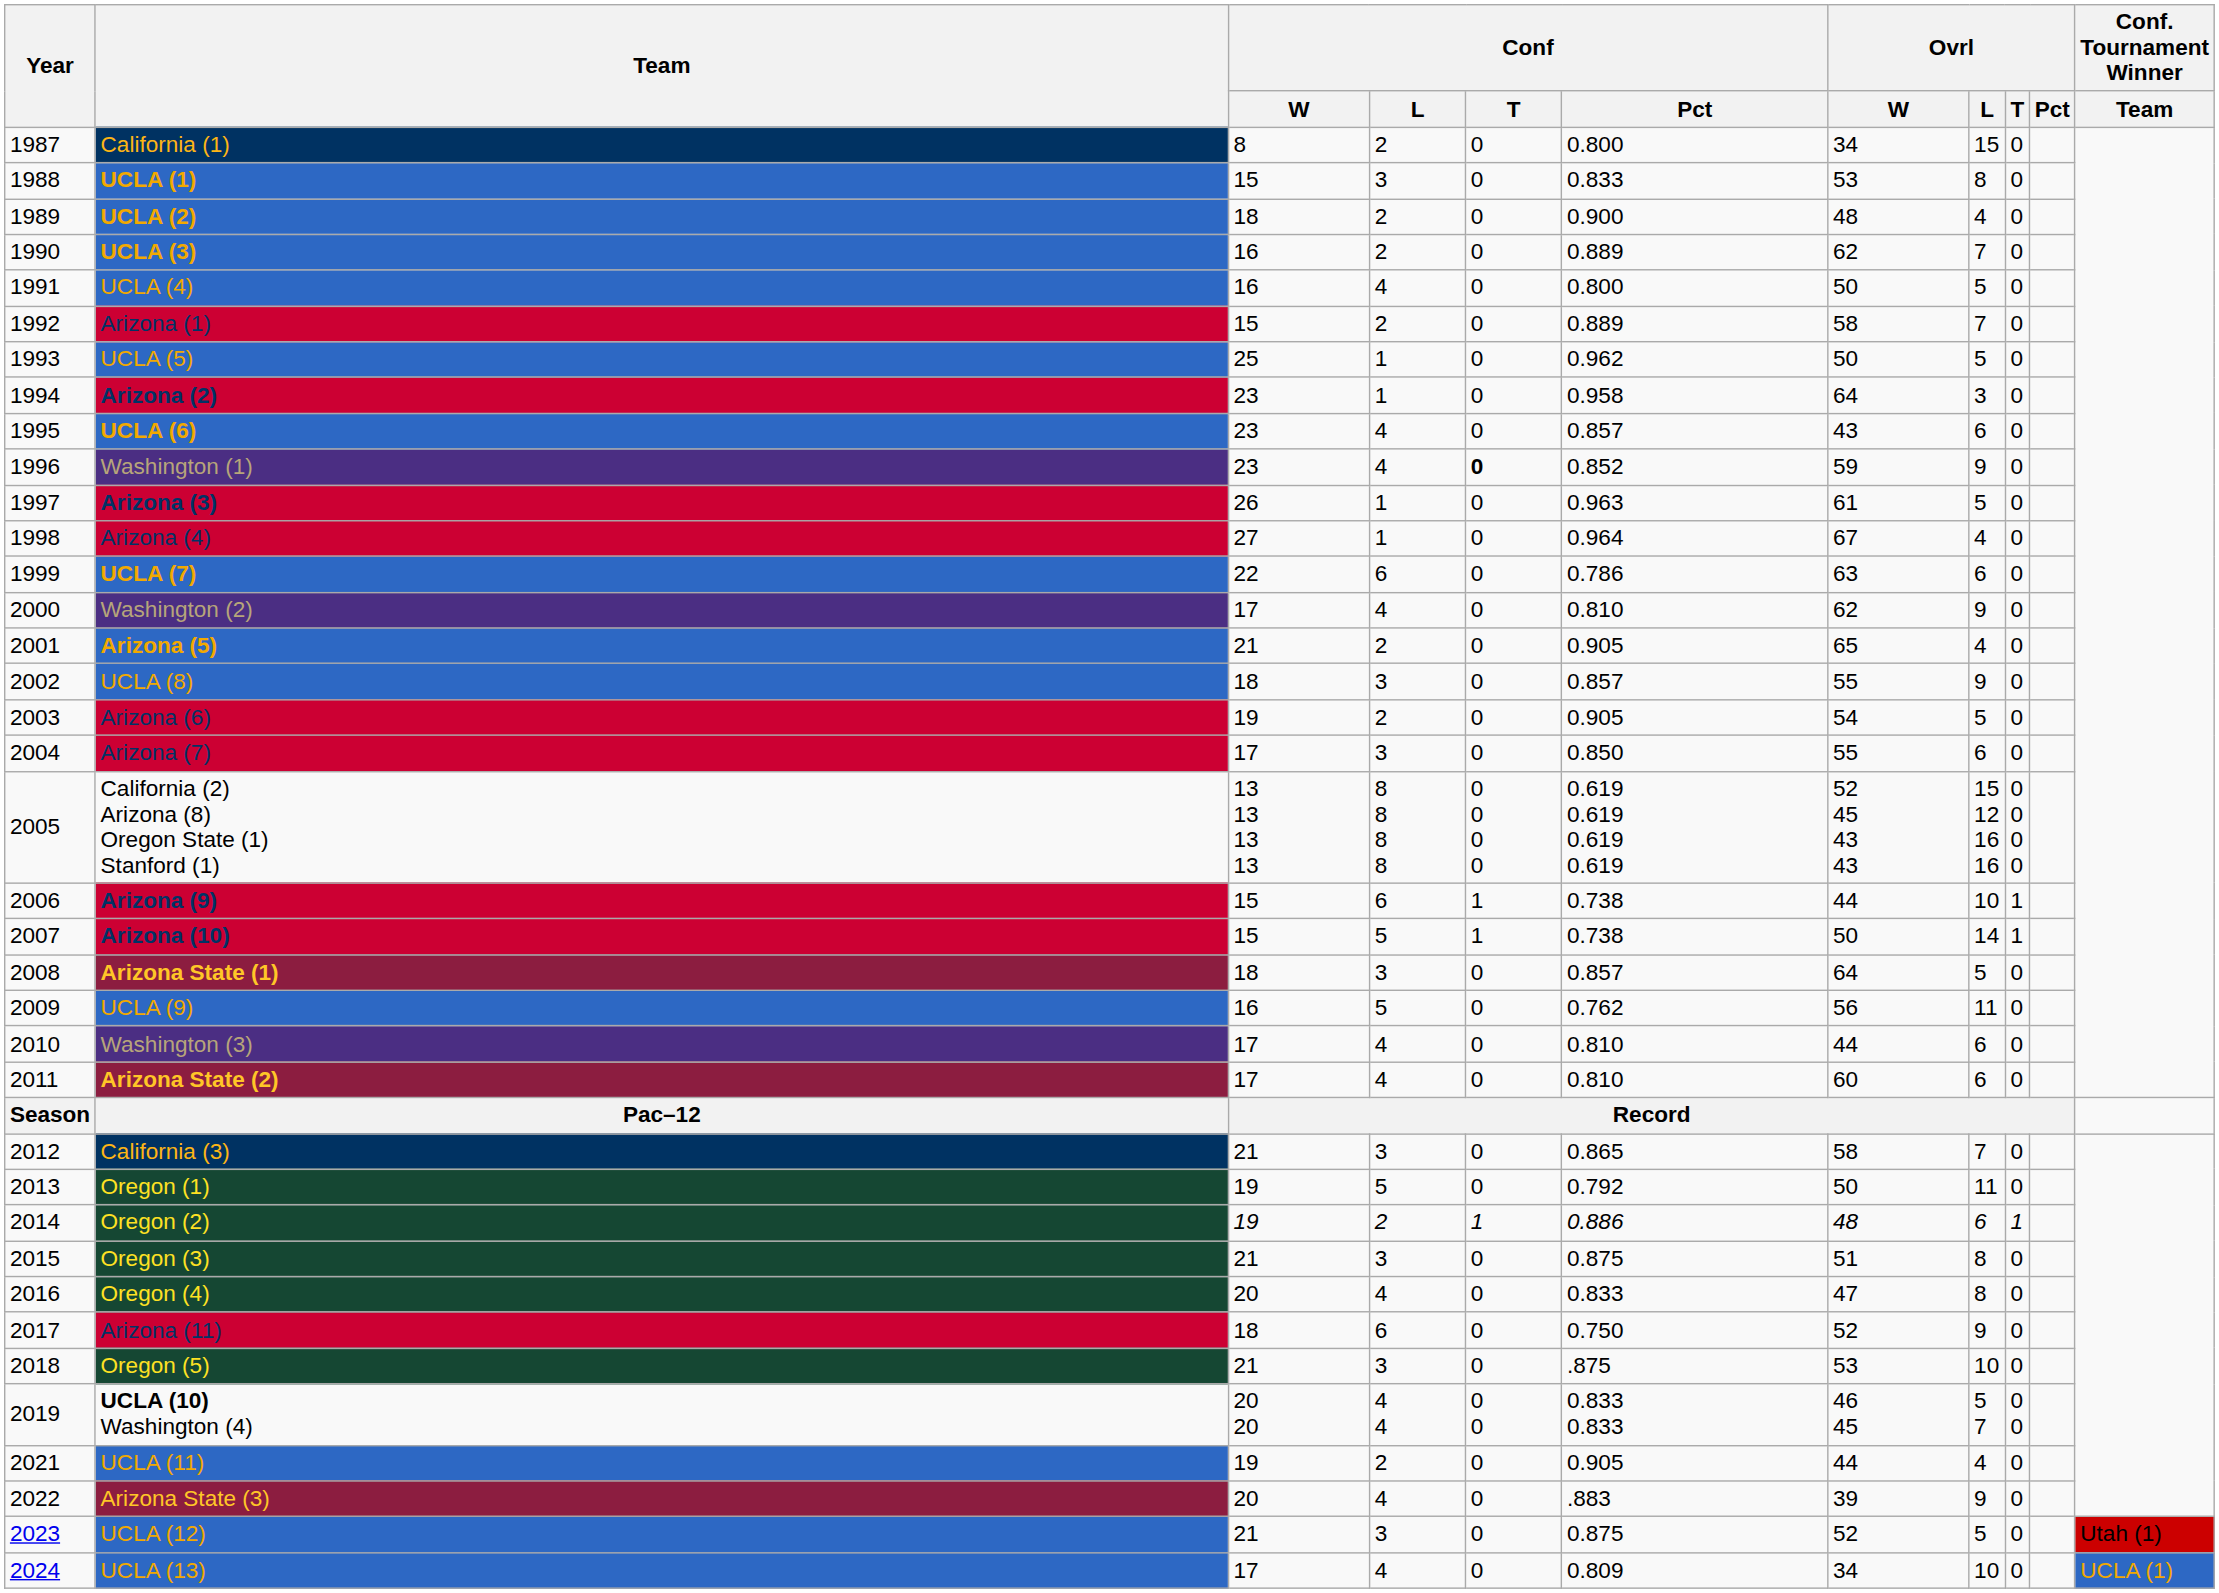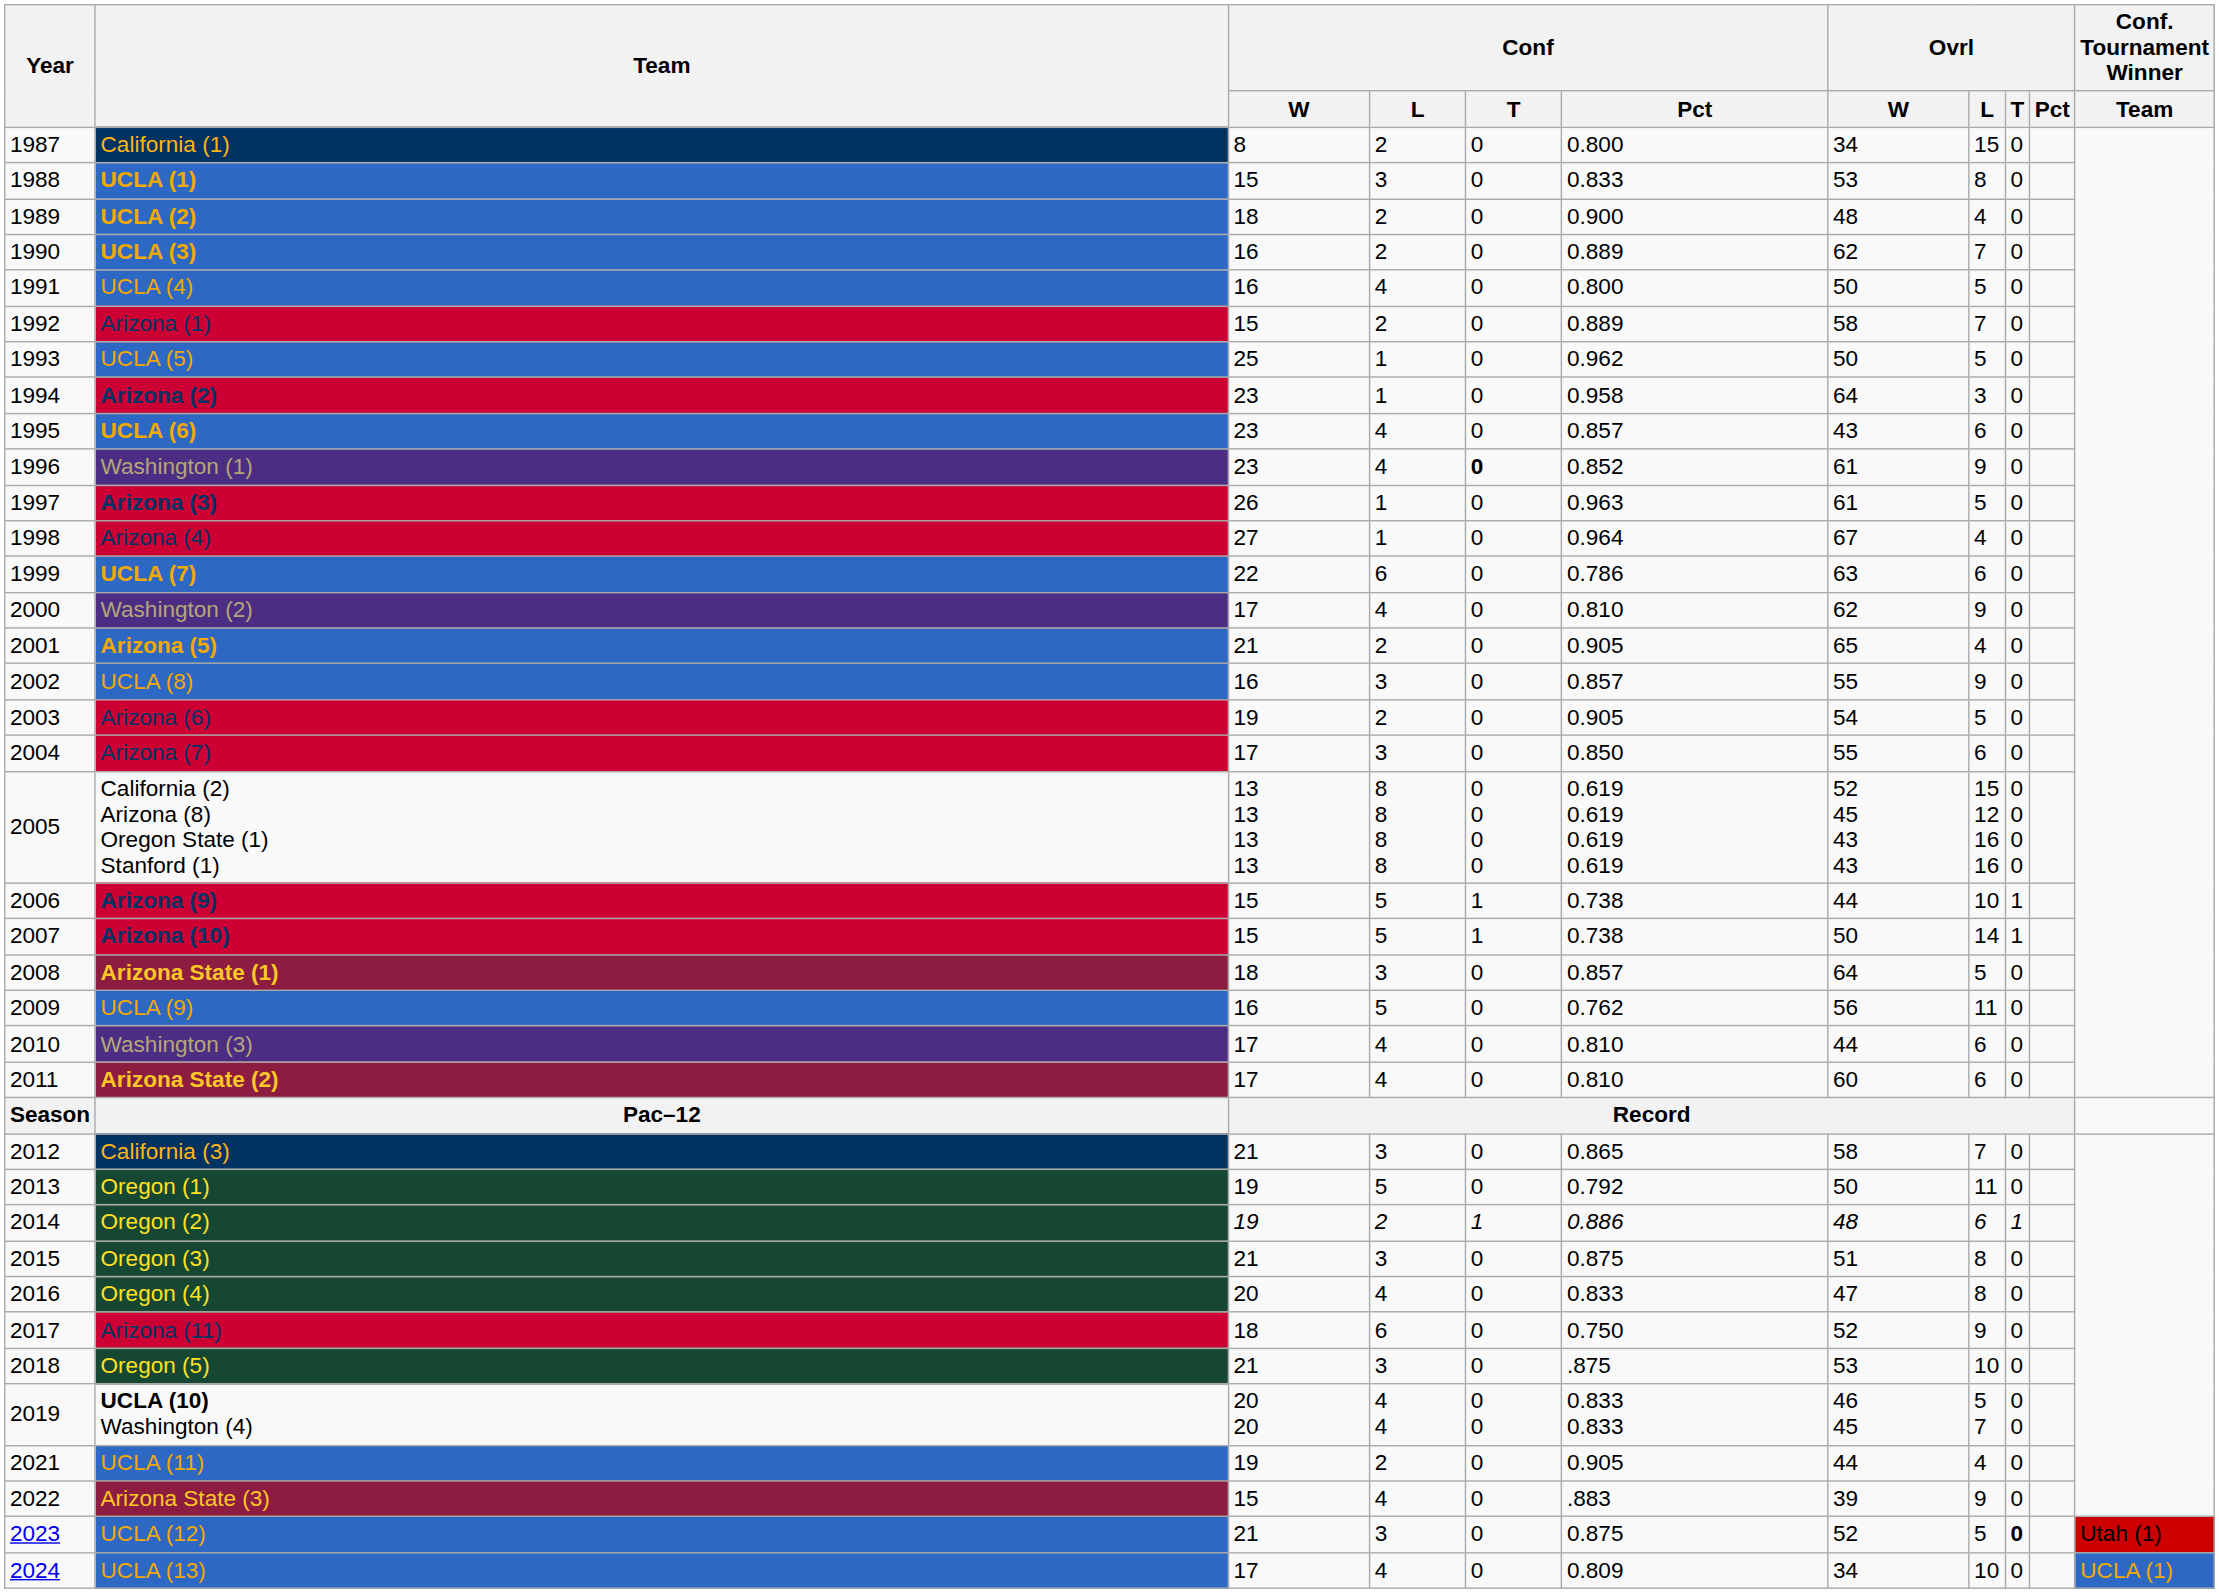(1845, 466) 59 -> (1845, 466) 61
(1246, 681) 18 -> (1246, 681) 16
(1381, 900) 6 -> (1381, 900) 5
(1246, 1498) 20 -> (1246, 1498) 15
(2017, 1534) normal -> (2017, 1534) bold
